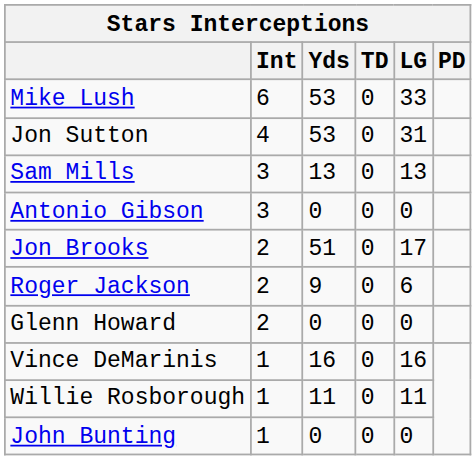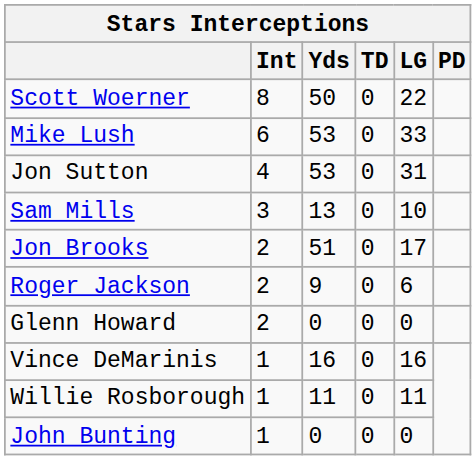+ row: (100, 99)
(413, 174) 13 -> (413, 211) 10
- row: (107, 211)
